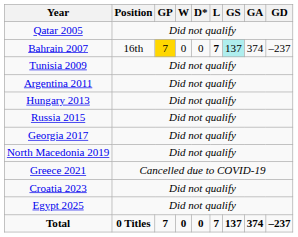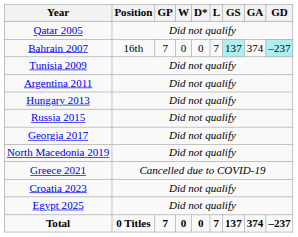(165, 48) gold background -> (165, 48) no background
(216, 48) bold -> (216, 48) normal
(279, 48) no background -> (279, 48) paleturquoise background
